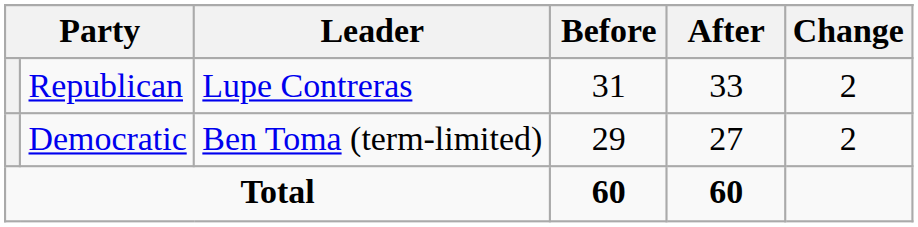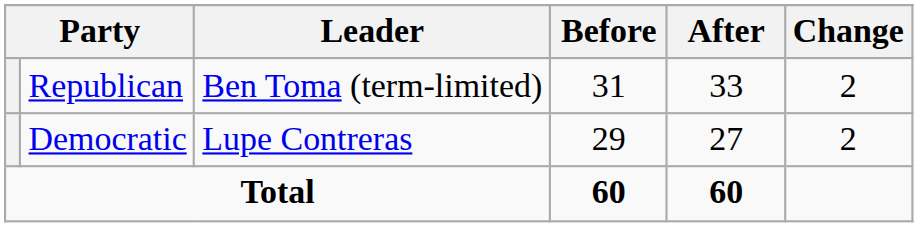(307, 85) Lupe Contreras -> (372, 85) Ben Toma (term-limited)
(372, 138) Ben Toma (term-limited) -> (307, 138) Lupe Contreras
